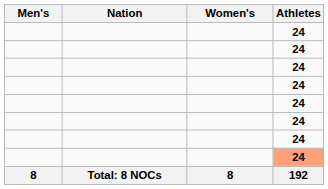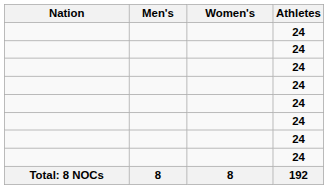columns swapped: (125, 14) <-> (33, 14)
(298, 158) lightsalmon background -> (298, 158) no background
